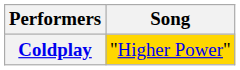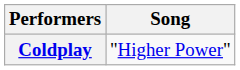(170, 49) gold background -> (170, 49) no background
